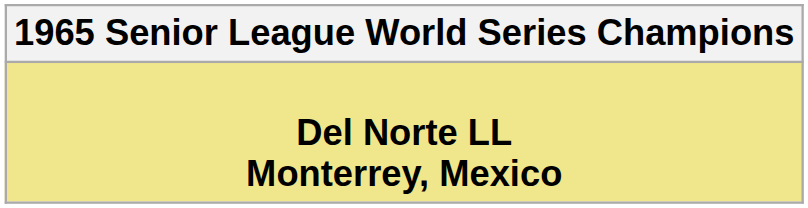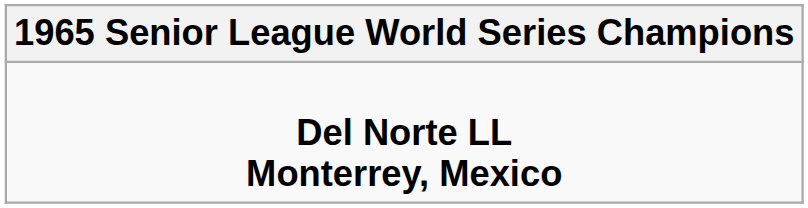(404, 152) khaki background -> (404, 152) no background
